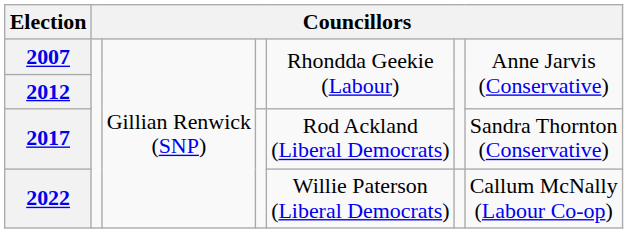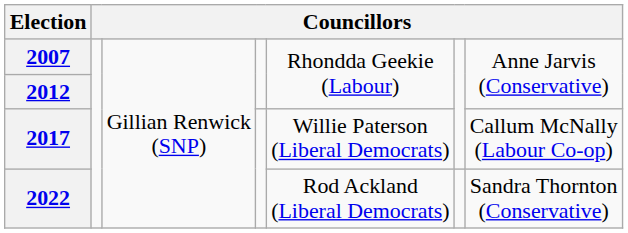(360, 138) Rod Ackland (Liberal Democrats) -> (360, 138) Willie Paterson (Liberal Democrats)
(544, 138) Sandra Thornton (Conservative) -> (544, 138) Callum McNally (Labour Co-op)
(360, 197) Willie Paterson (Liberal Democrats) -> (360, 197) Rod Ackland (Liberal Democrats)
(544, 197) Callum McNally (Labour Co-op) -> (544, 197) Sandra Thornton (Conservative)
